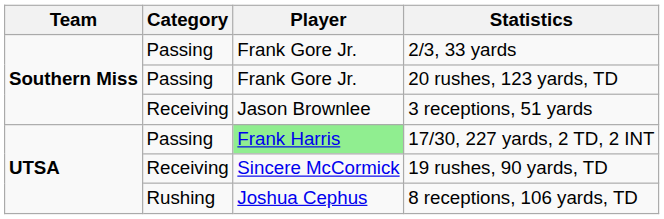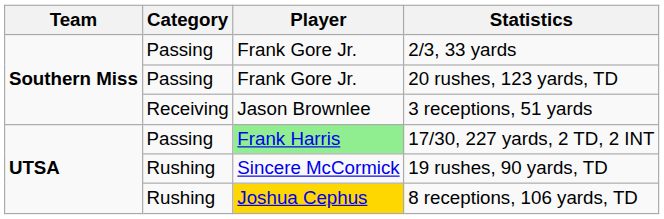(188, 168) Receiving -> (181, 168) Rushing
(302, 198) no background -> (302, 198) gold background
